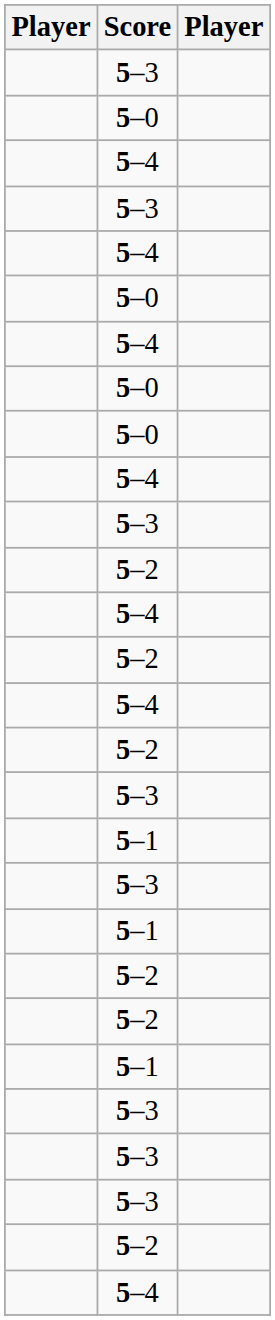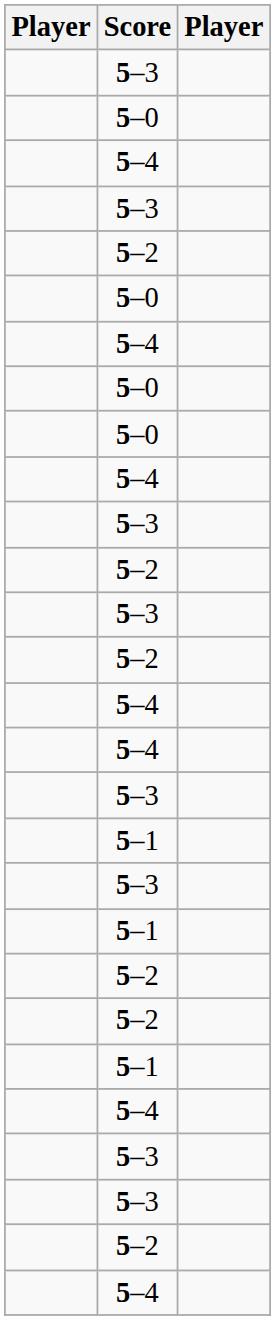(137, 252) 5–4 -> (137, 252) 5–2
(137, 614) 5–4 -> (137, 614) 5–3
(137, 749) 5–2 -> (137, 749) 5–4
(137, 1111) 5–3 -> (137, 1111) 5–4
